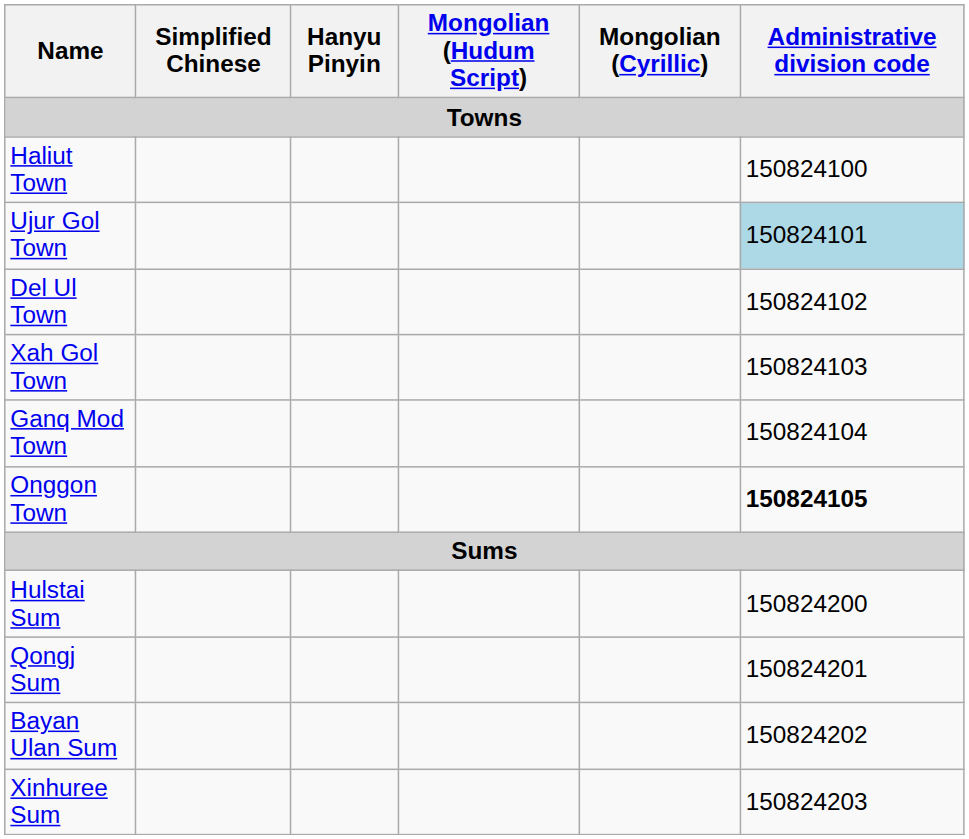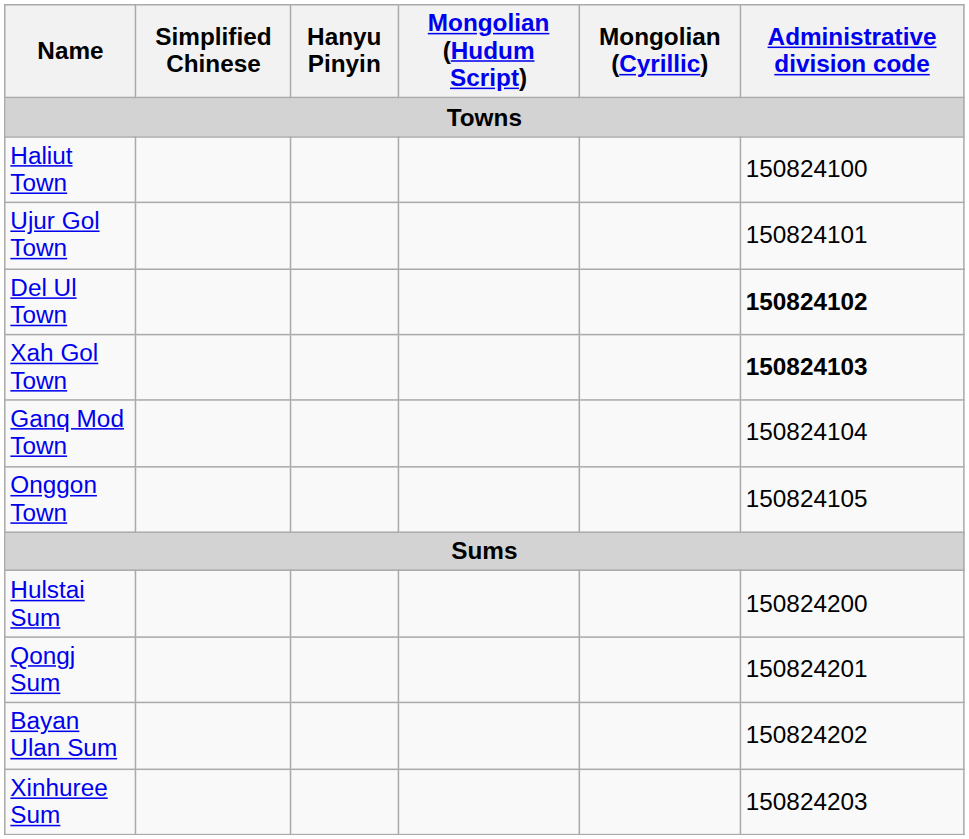(807, 235) lightblue background -> (807, 235) no background
(807, 301) normal -> (807, 301) bold
(807, 367) normal -> (807, 367) bold
(807, 498) bold -> (807, 498) normal
